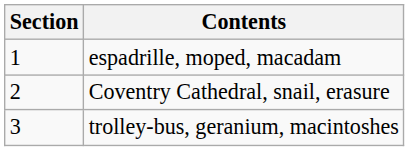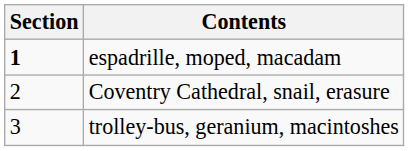(15, 57) normal -> (15, 57) bold
